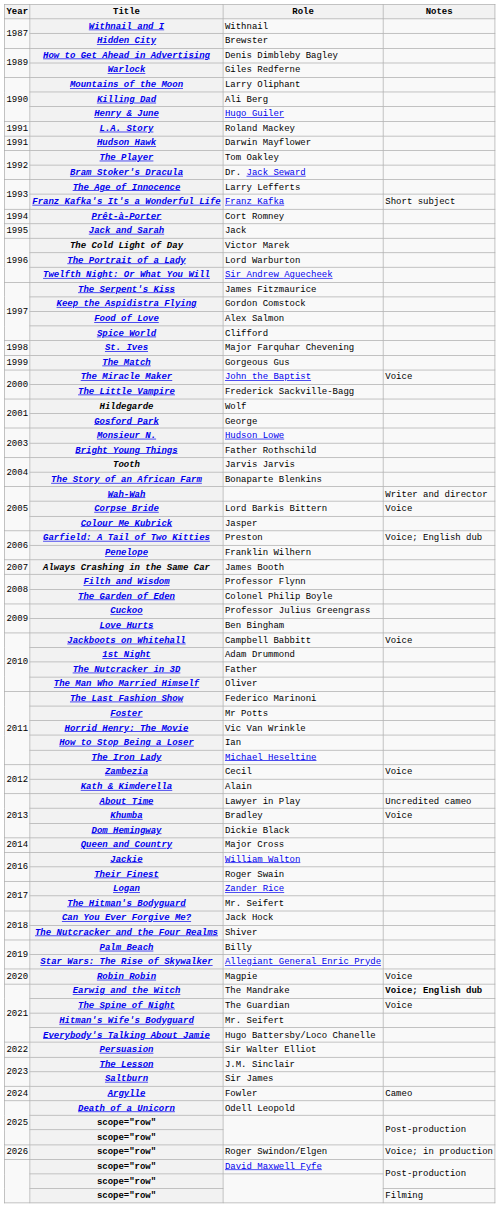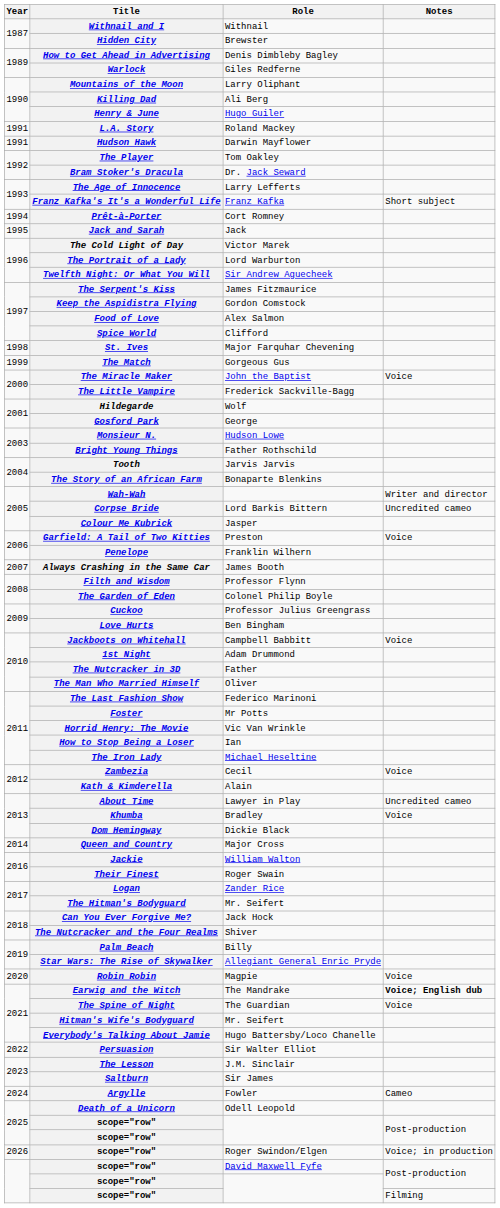(399, 509) Voice -> (428, 509) Uncredited cameo
(434, 538) Voice; English dub -> (399, 538) Voice
